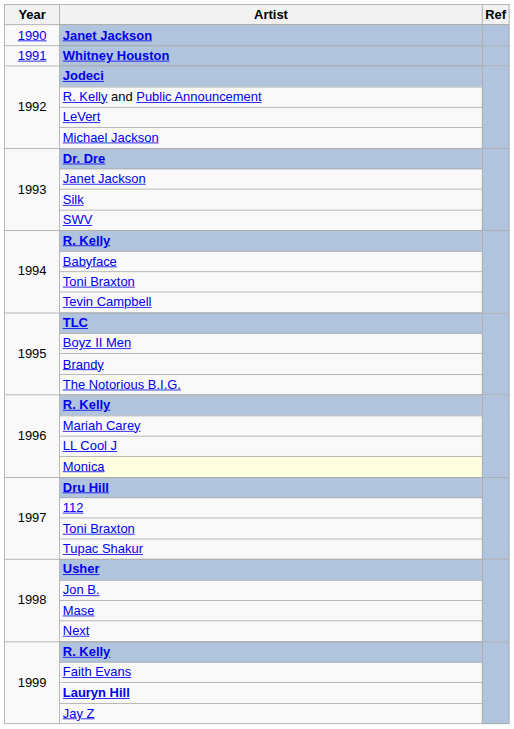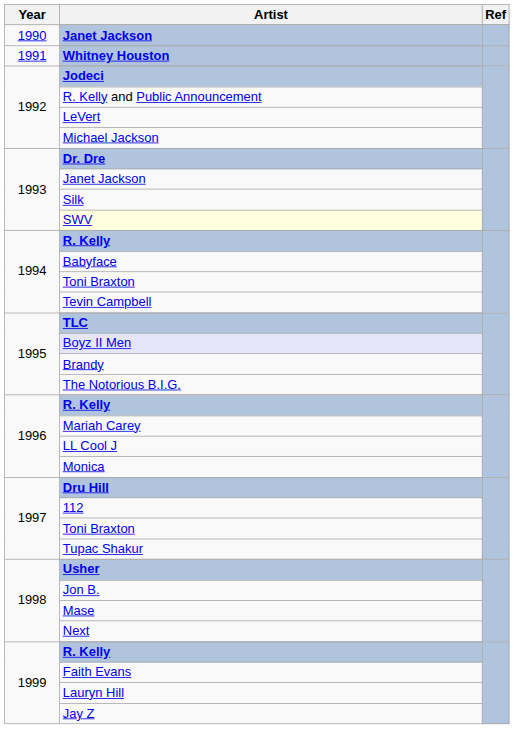(78, 220) no background -> (78, 220) lightyellow background
(97, 343) no background -> (97, 343) lavender background
(84, 466) lightyellow background -> (84, 466) no background
(96, 693) bold -> (93, 693) normal
